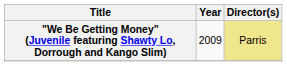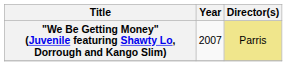(210, 40) 2009 -> (210, 40) 2007
